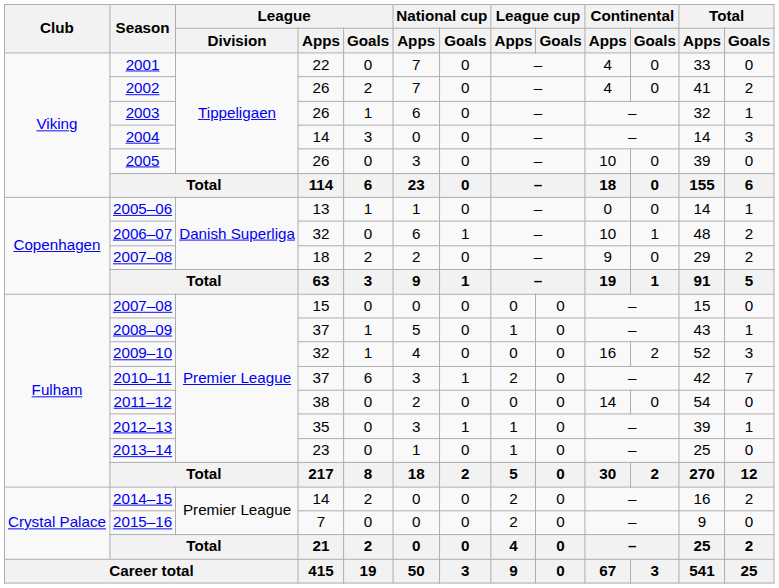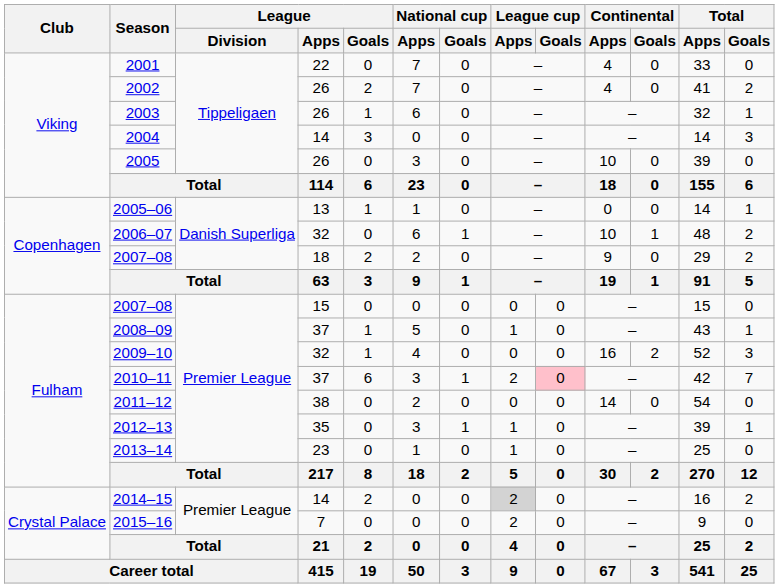(561, 378) no background -> (561, 378) pink background
(513, 498) no background -> (513, 498) lightgrey background
